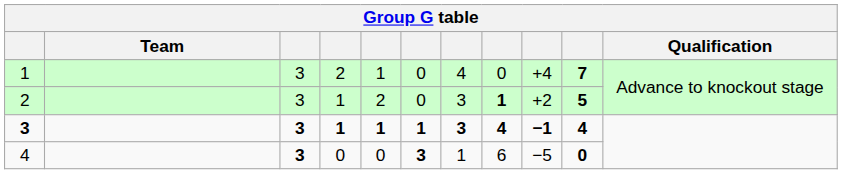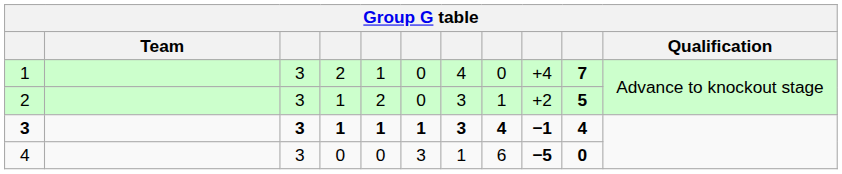(502, 100) bold -> (502, 100) normal
(300, 155) bold -> (300, 155) normal
(421, 155) bold -> (421, 155) normal
(542, 155) normal -> (542, 155) bold
